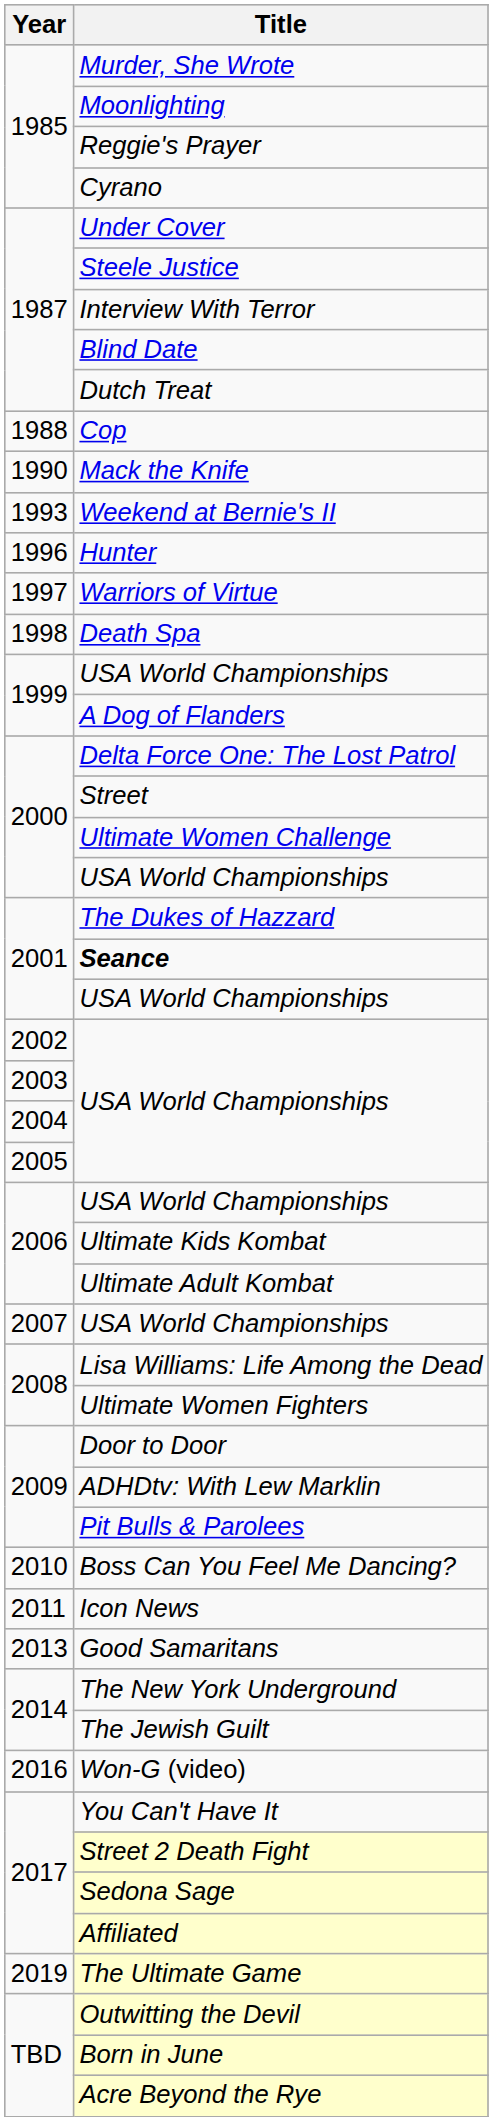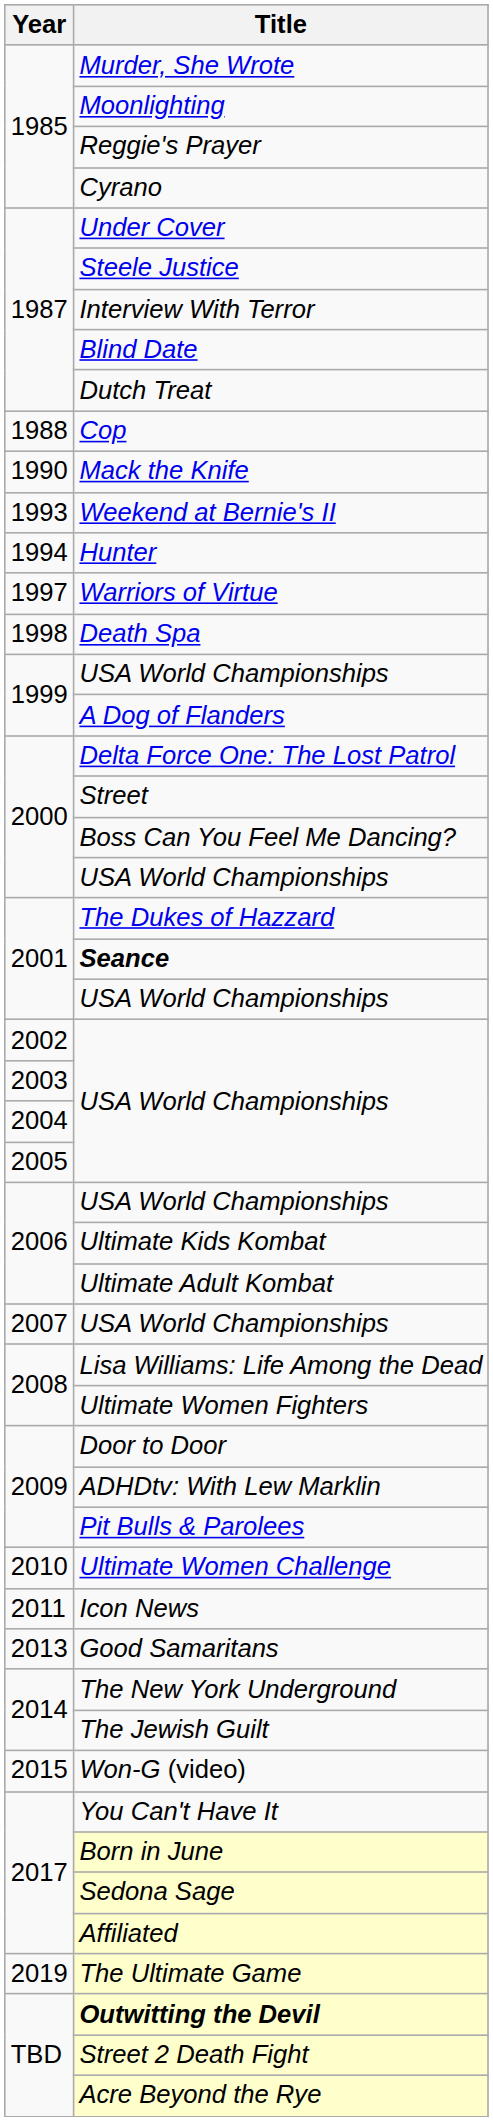(39, 552) 1996 -> (39, 552) 1994
(235, 836) Ultimate Women Challenge -> (268, 836) Boss Can You Feel Me Dancing?
(268, 1567) Boss Can You Feel Me Dancing? -> (235, 1567) Ultimate Women Challenge
(39, 1770) 2016 -> (39, 1770) 2015
(194, 1851) Street 2 Death Fight -> (151, 1851) Born in June
(190, 2014) normal -> (200, 2014) bold
(151, 2054) Born in June -> (194, 2054) Street 2 Death Fight
